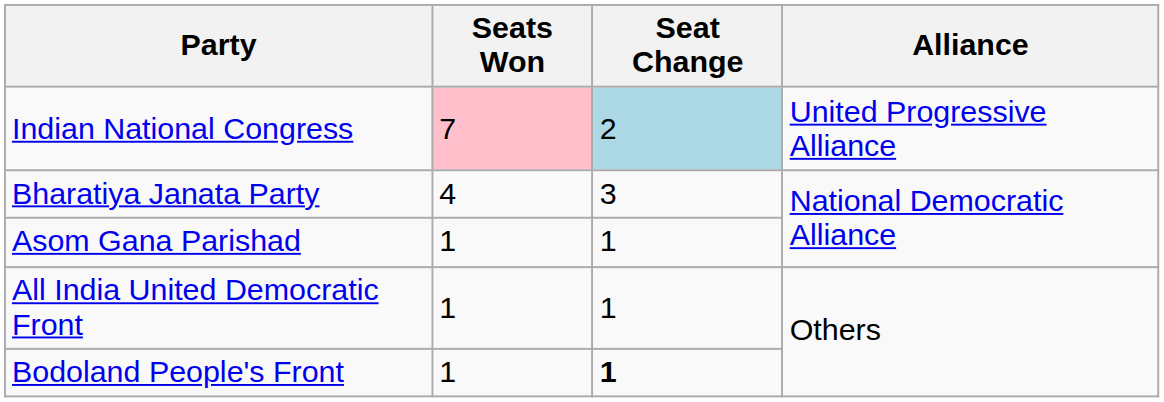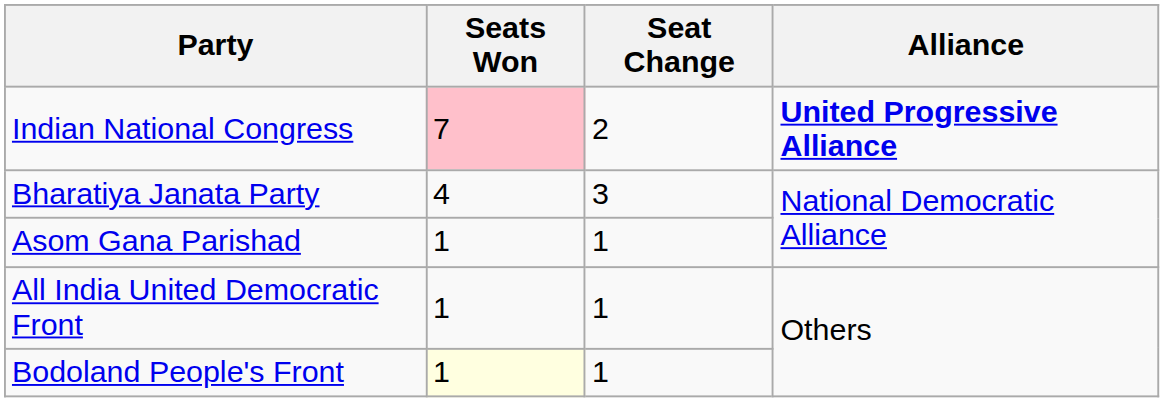(608, 128) lightblue background -> (600, 128) no background
(918, 128) normal -> (919, 128) bold
(448, 372) no background -> (441, 372) lightyellow background
(608, 372) bold -> (600, 372) normal
